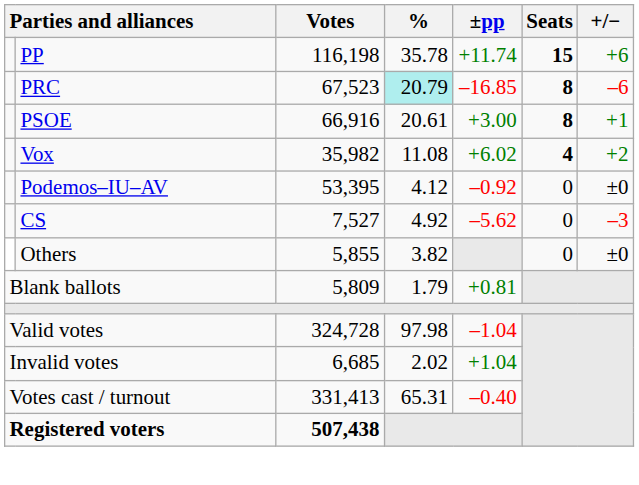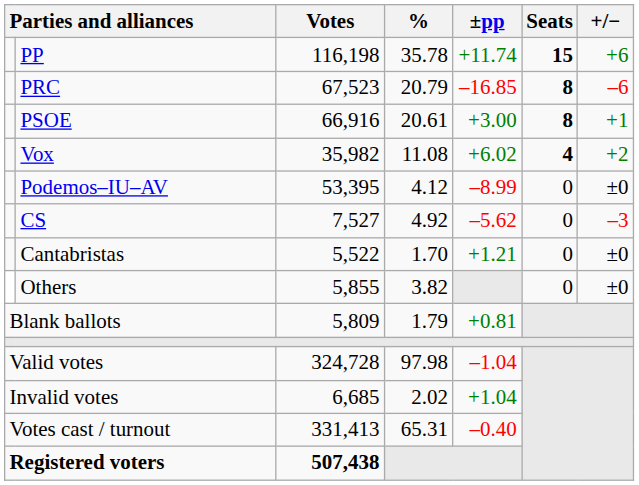(424, 87) paleturquoise background -> (424, 87) no background
(493, 187) –0.92 -> (493, 187) –8.99
+ row: (72, 253)
